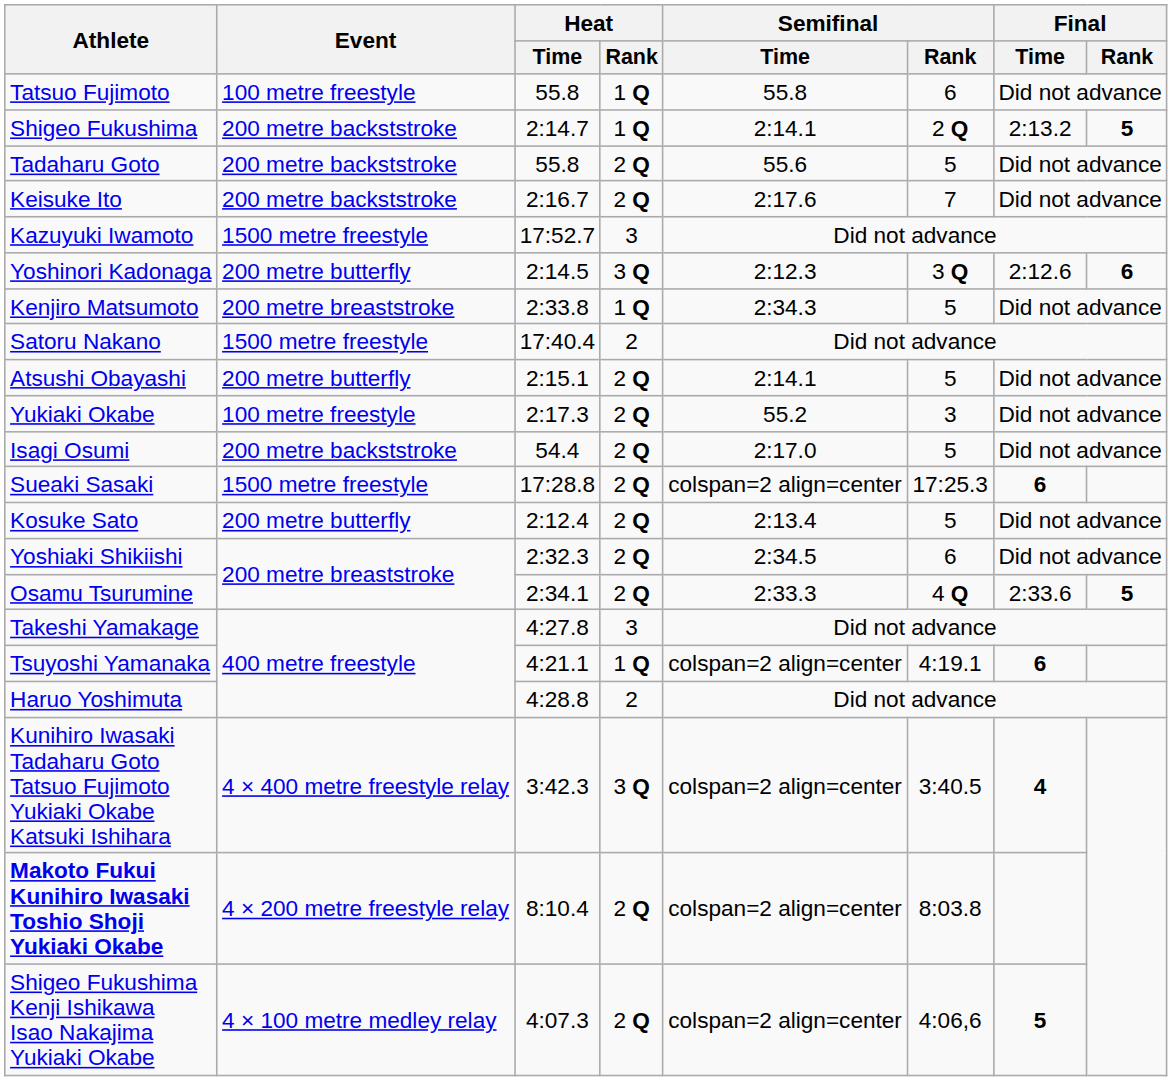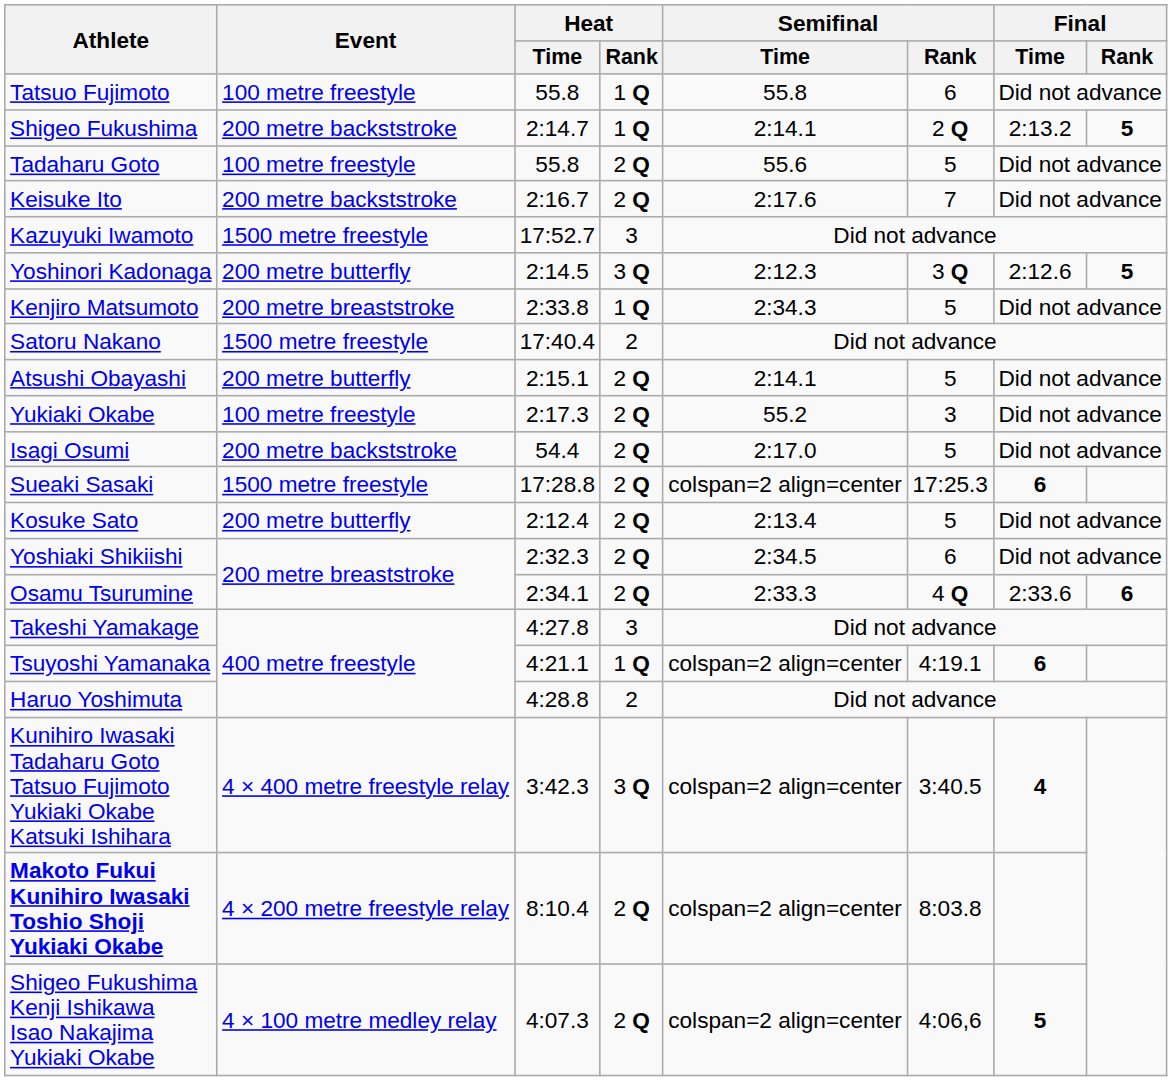(340, 164) 200 metre backststroke -> (319, 164) 100 metre freestyle
(1127, 271) 6 -> (1127, 271) 5
(1127, 593) 5 -> (1127, 593) 6
